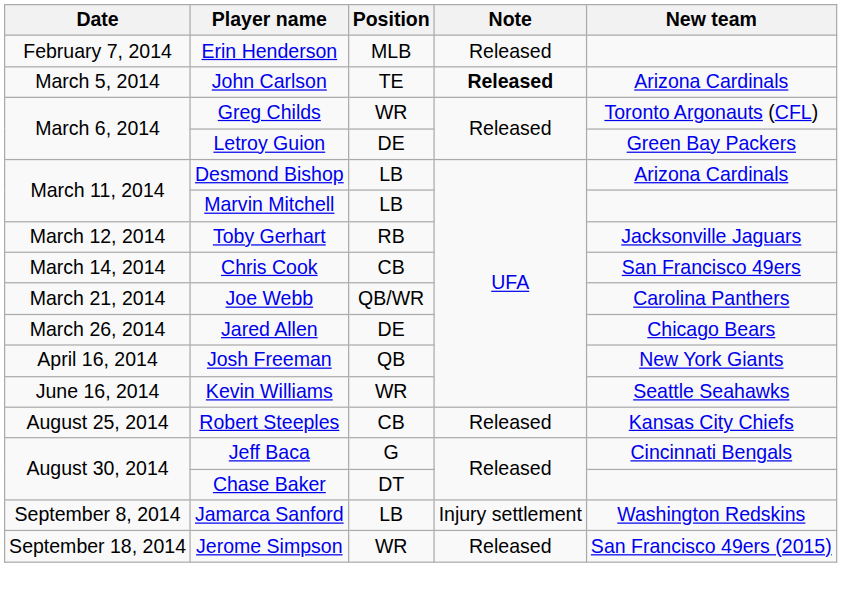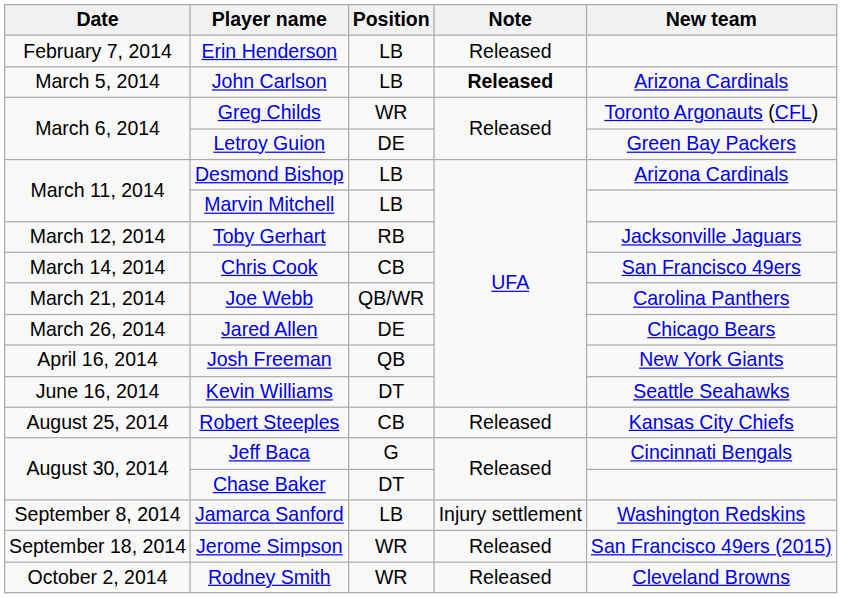(391, 50) MLB -> (391, 50) LB
(391, 81) TE -> (391, 81) LB
(391, 391) WR -> (391, 391) DT
+ row: (269, 577)
